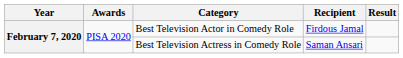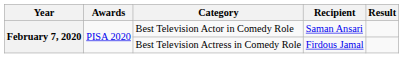(335, 28) Firdous Jamal -> (334, 28) Saman Ansari
(334, 45) Saman Ansari -> (335, 45) Firdous Jamal
